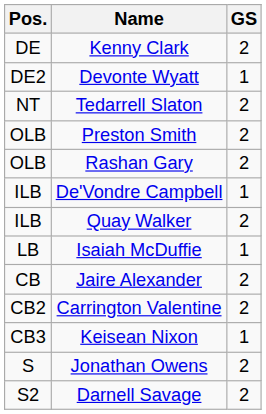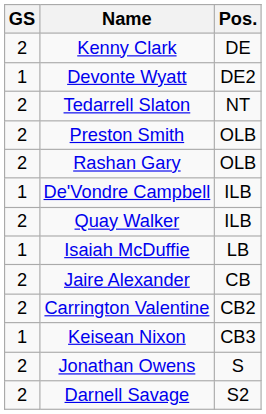columns swapped: (28, 18) <-> (244, 18)
